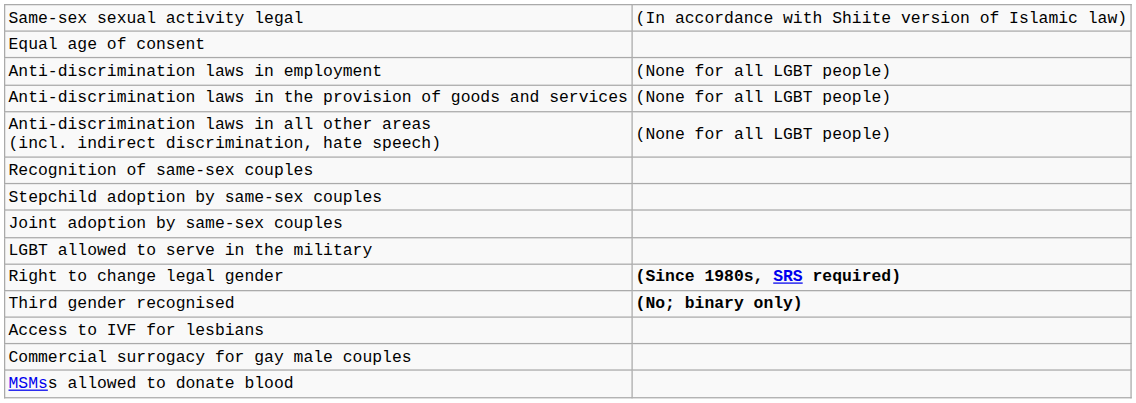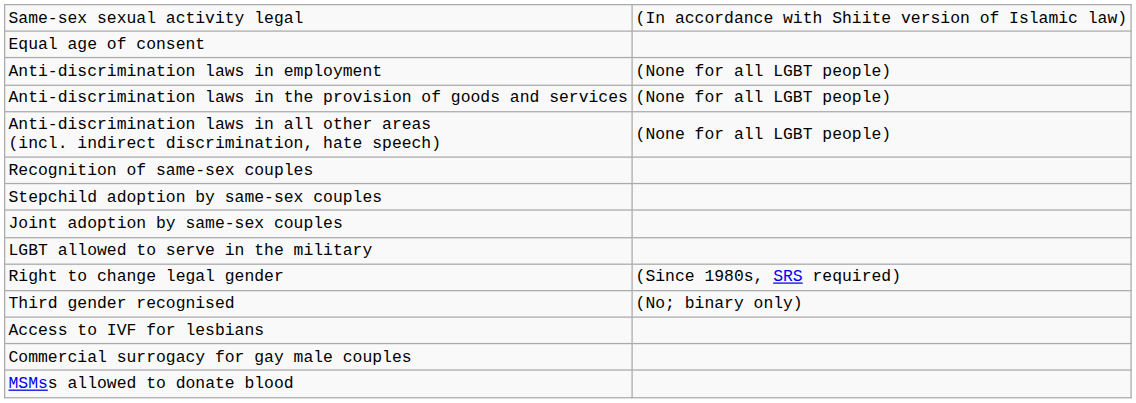(768, 277) bold -> (768, 277) normal
(719, 304) bold -> (719, 304) normal
